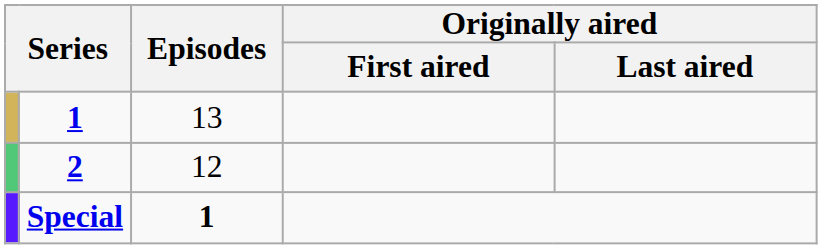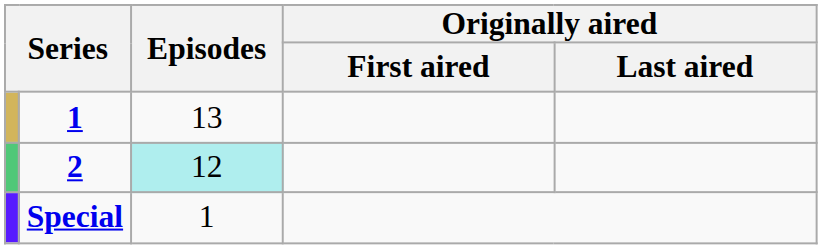(207, 166) no background -> (207, 166) paleturquoise background
(207, 216) bold -> (207, 216) normal
